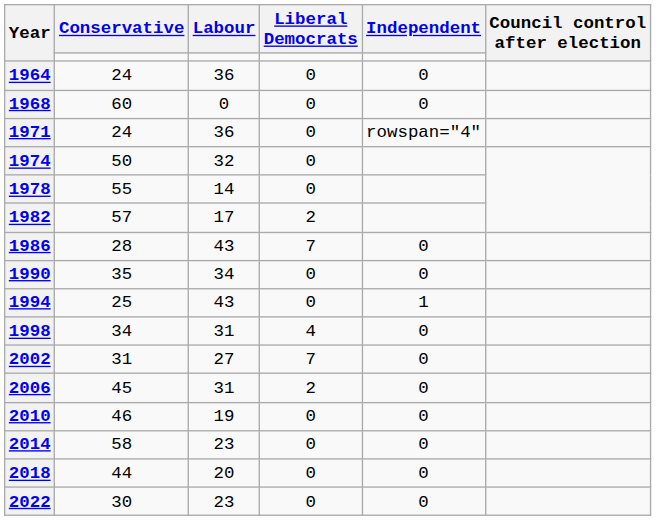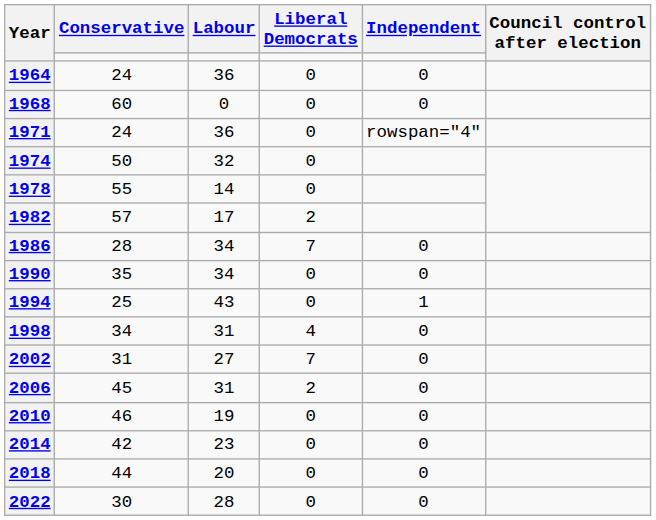(224, 246) 43 -> (224, 246) 34
(122, 445) 58 -> (122, 445) 42
(224, 502) 23 -> (224, 502) 28
